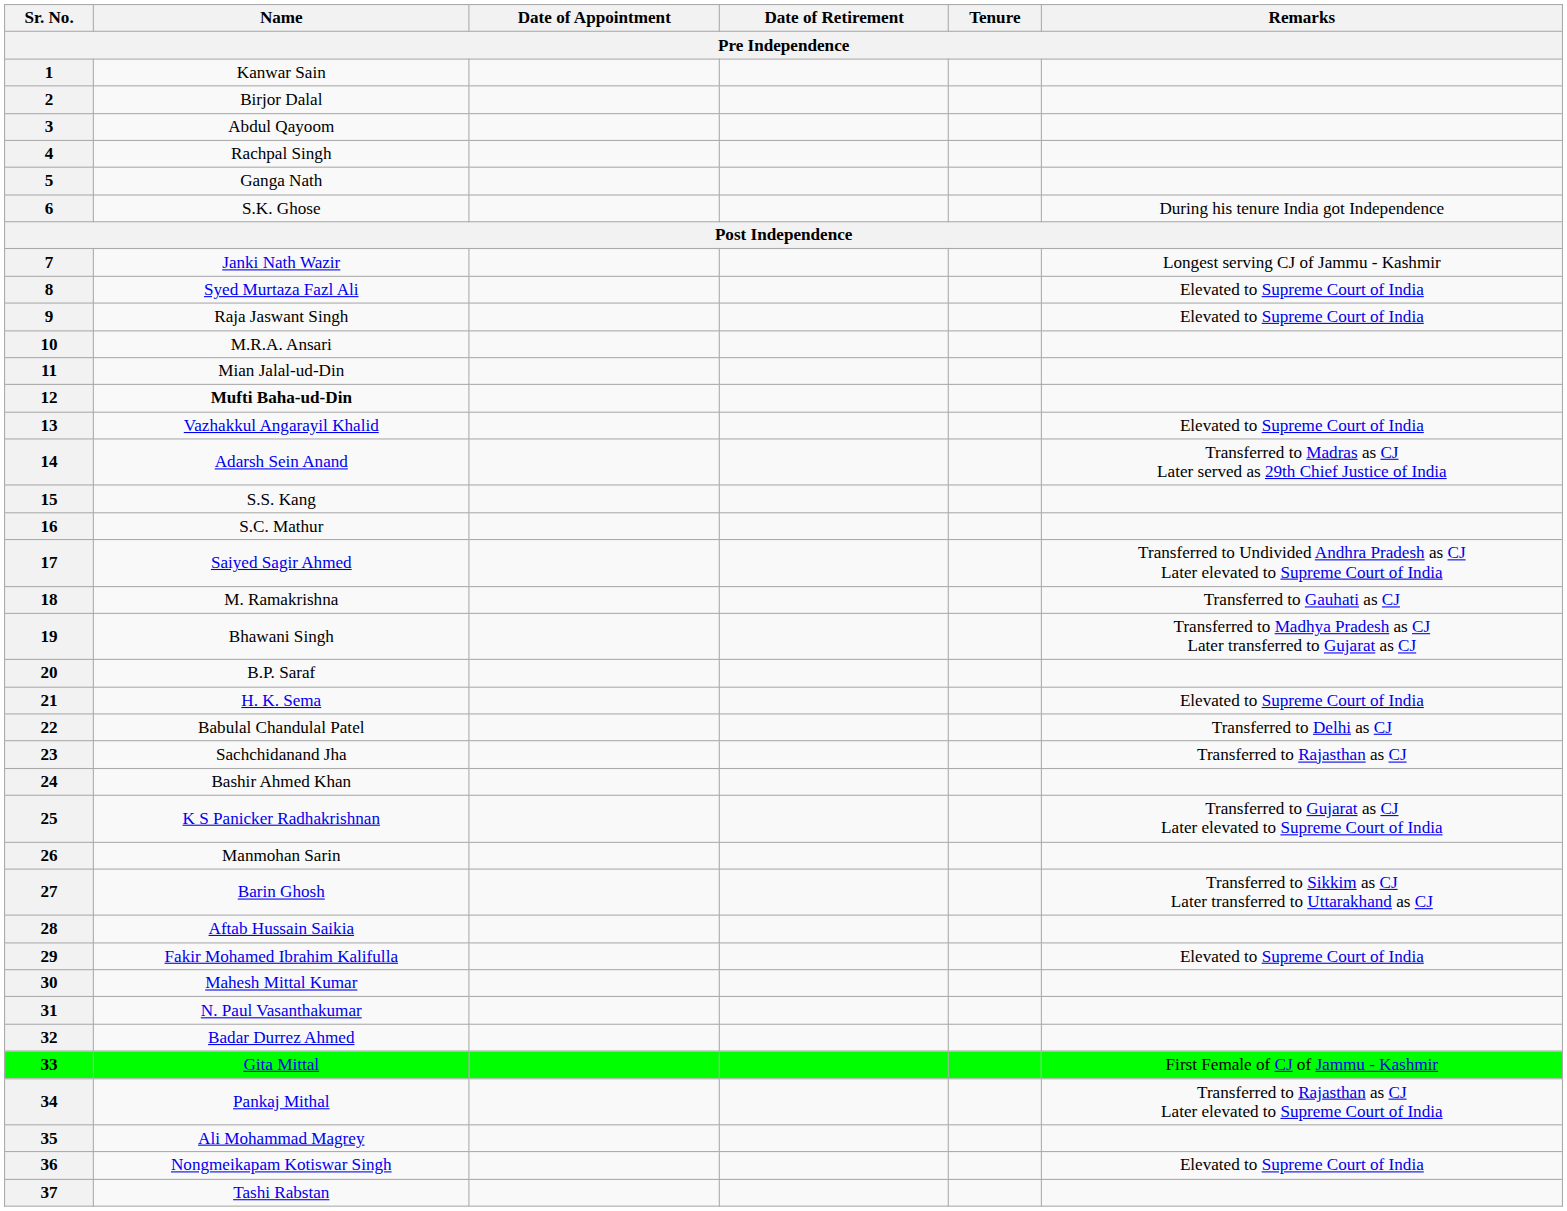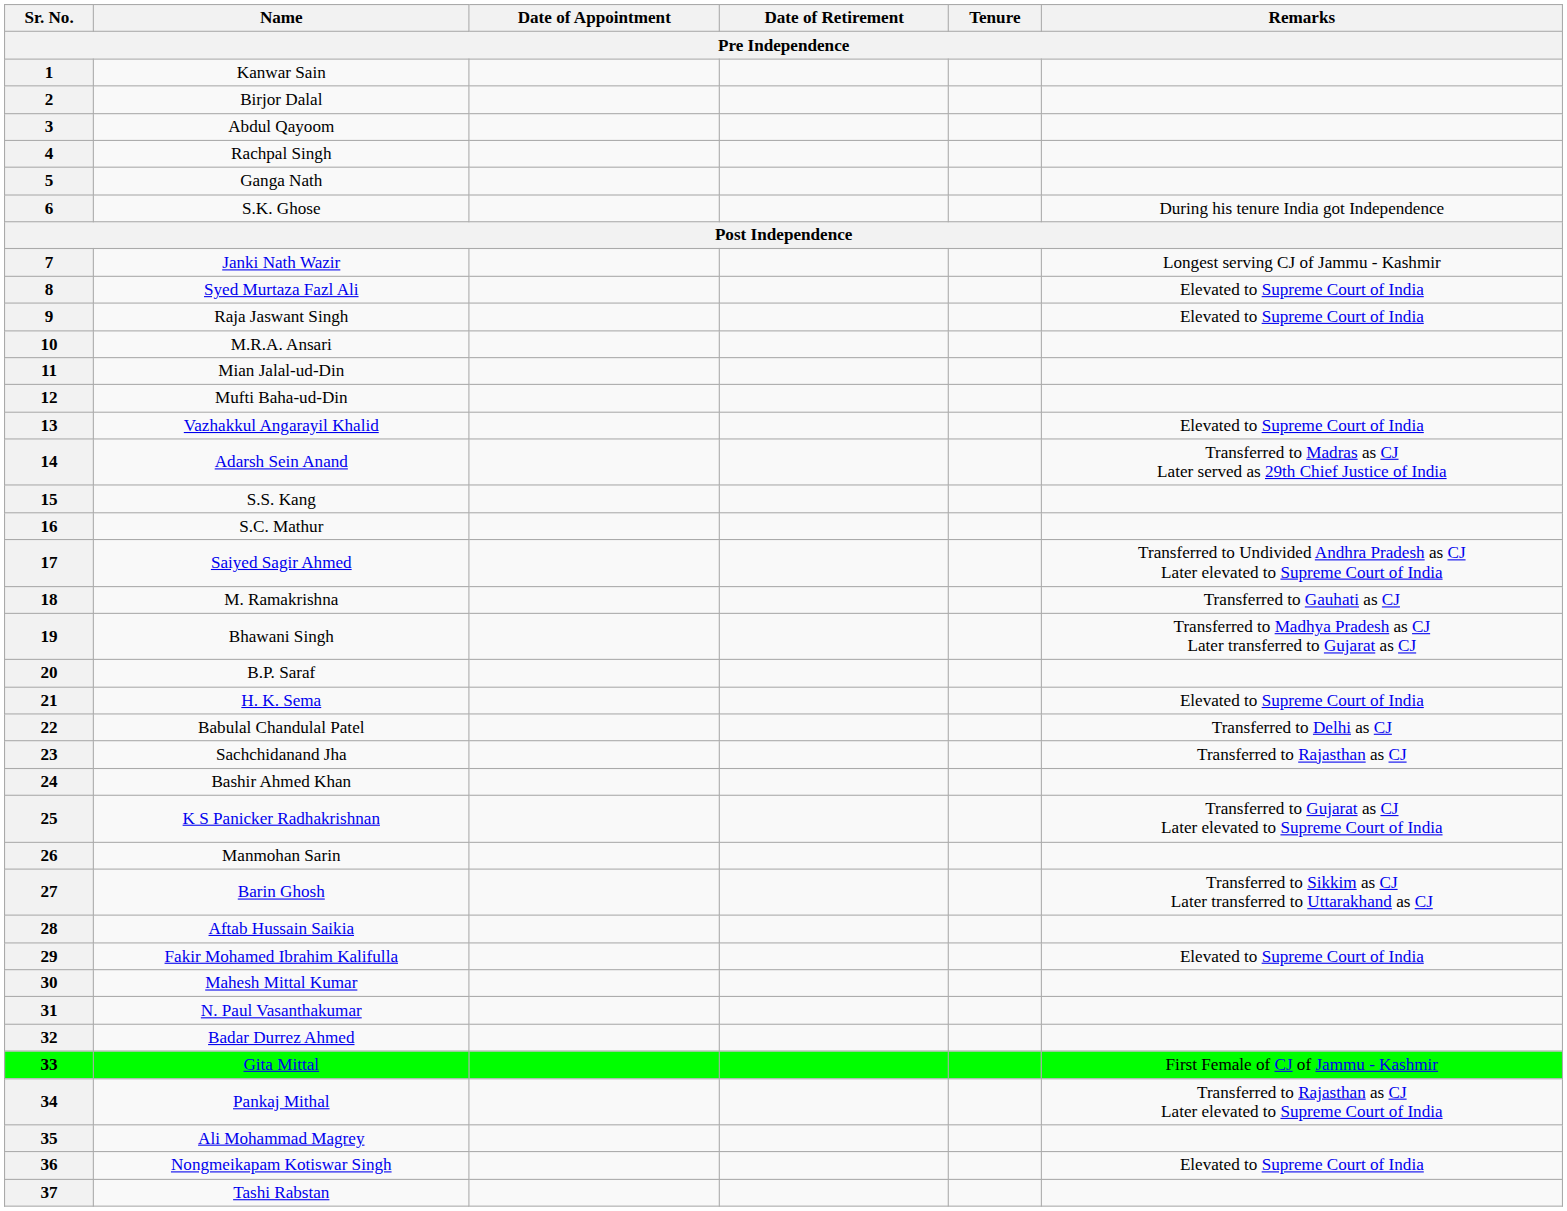(281, 398) bold -> (281, 398) normal
